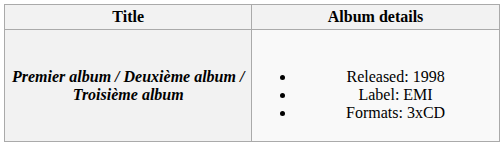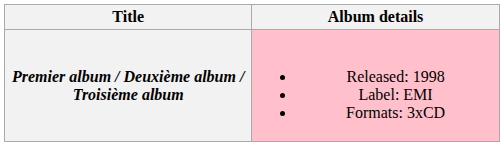(376, 95) no background -> (376, 95) pink background
